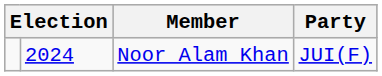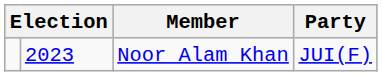(49, 55) 2024 -> (49, 55) 2023
